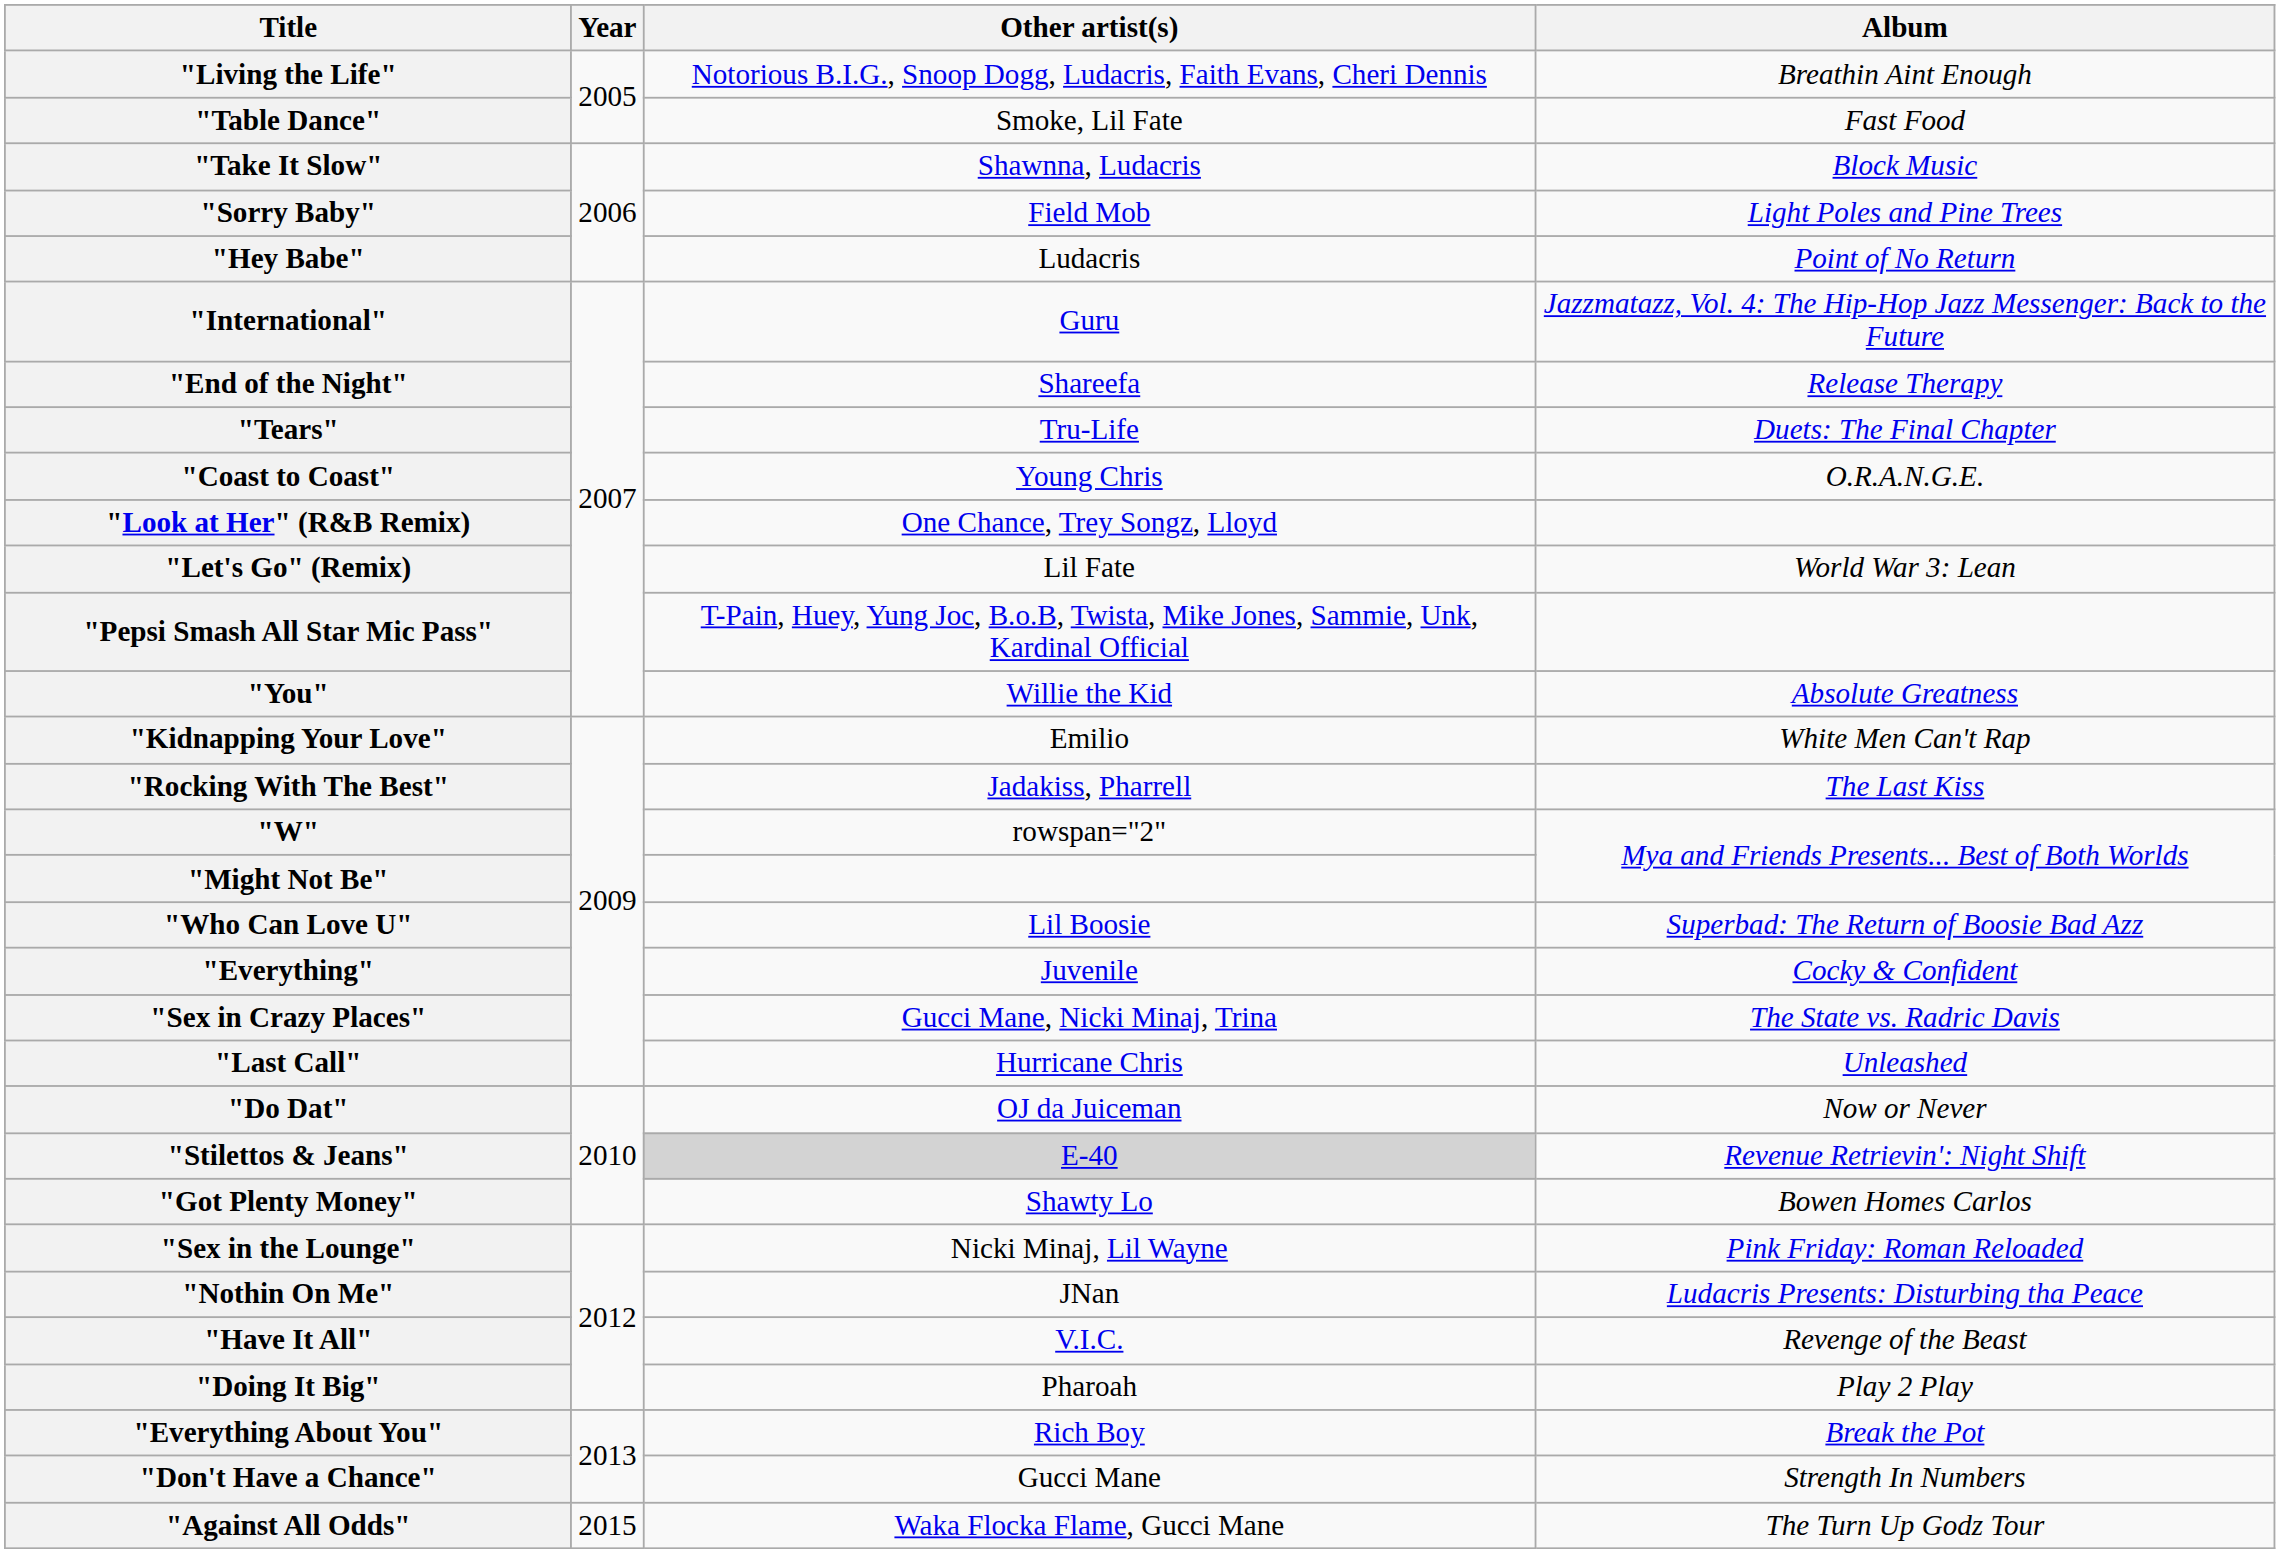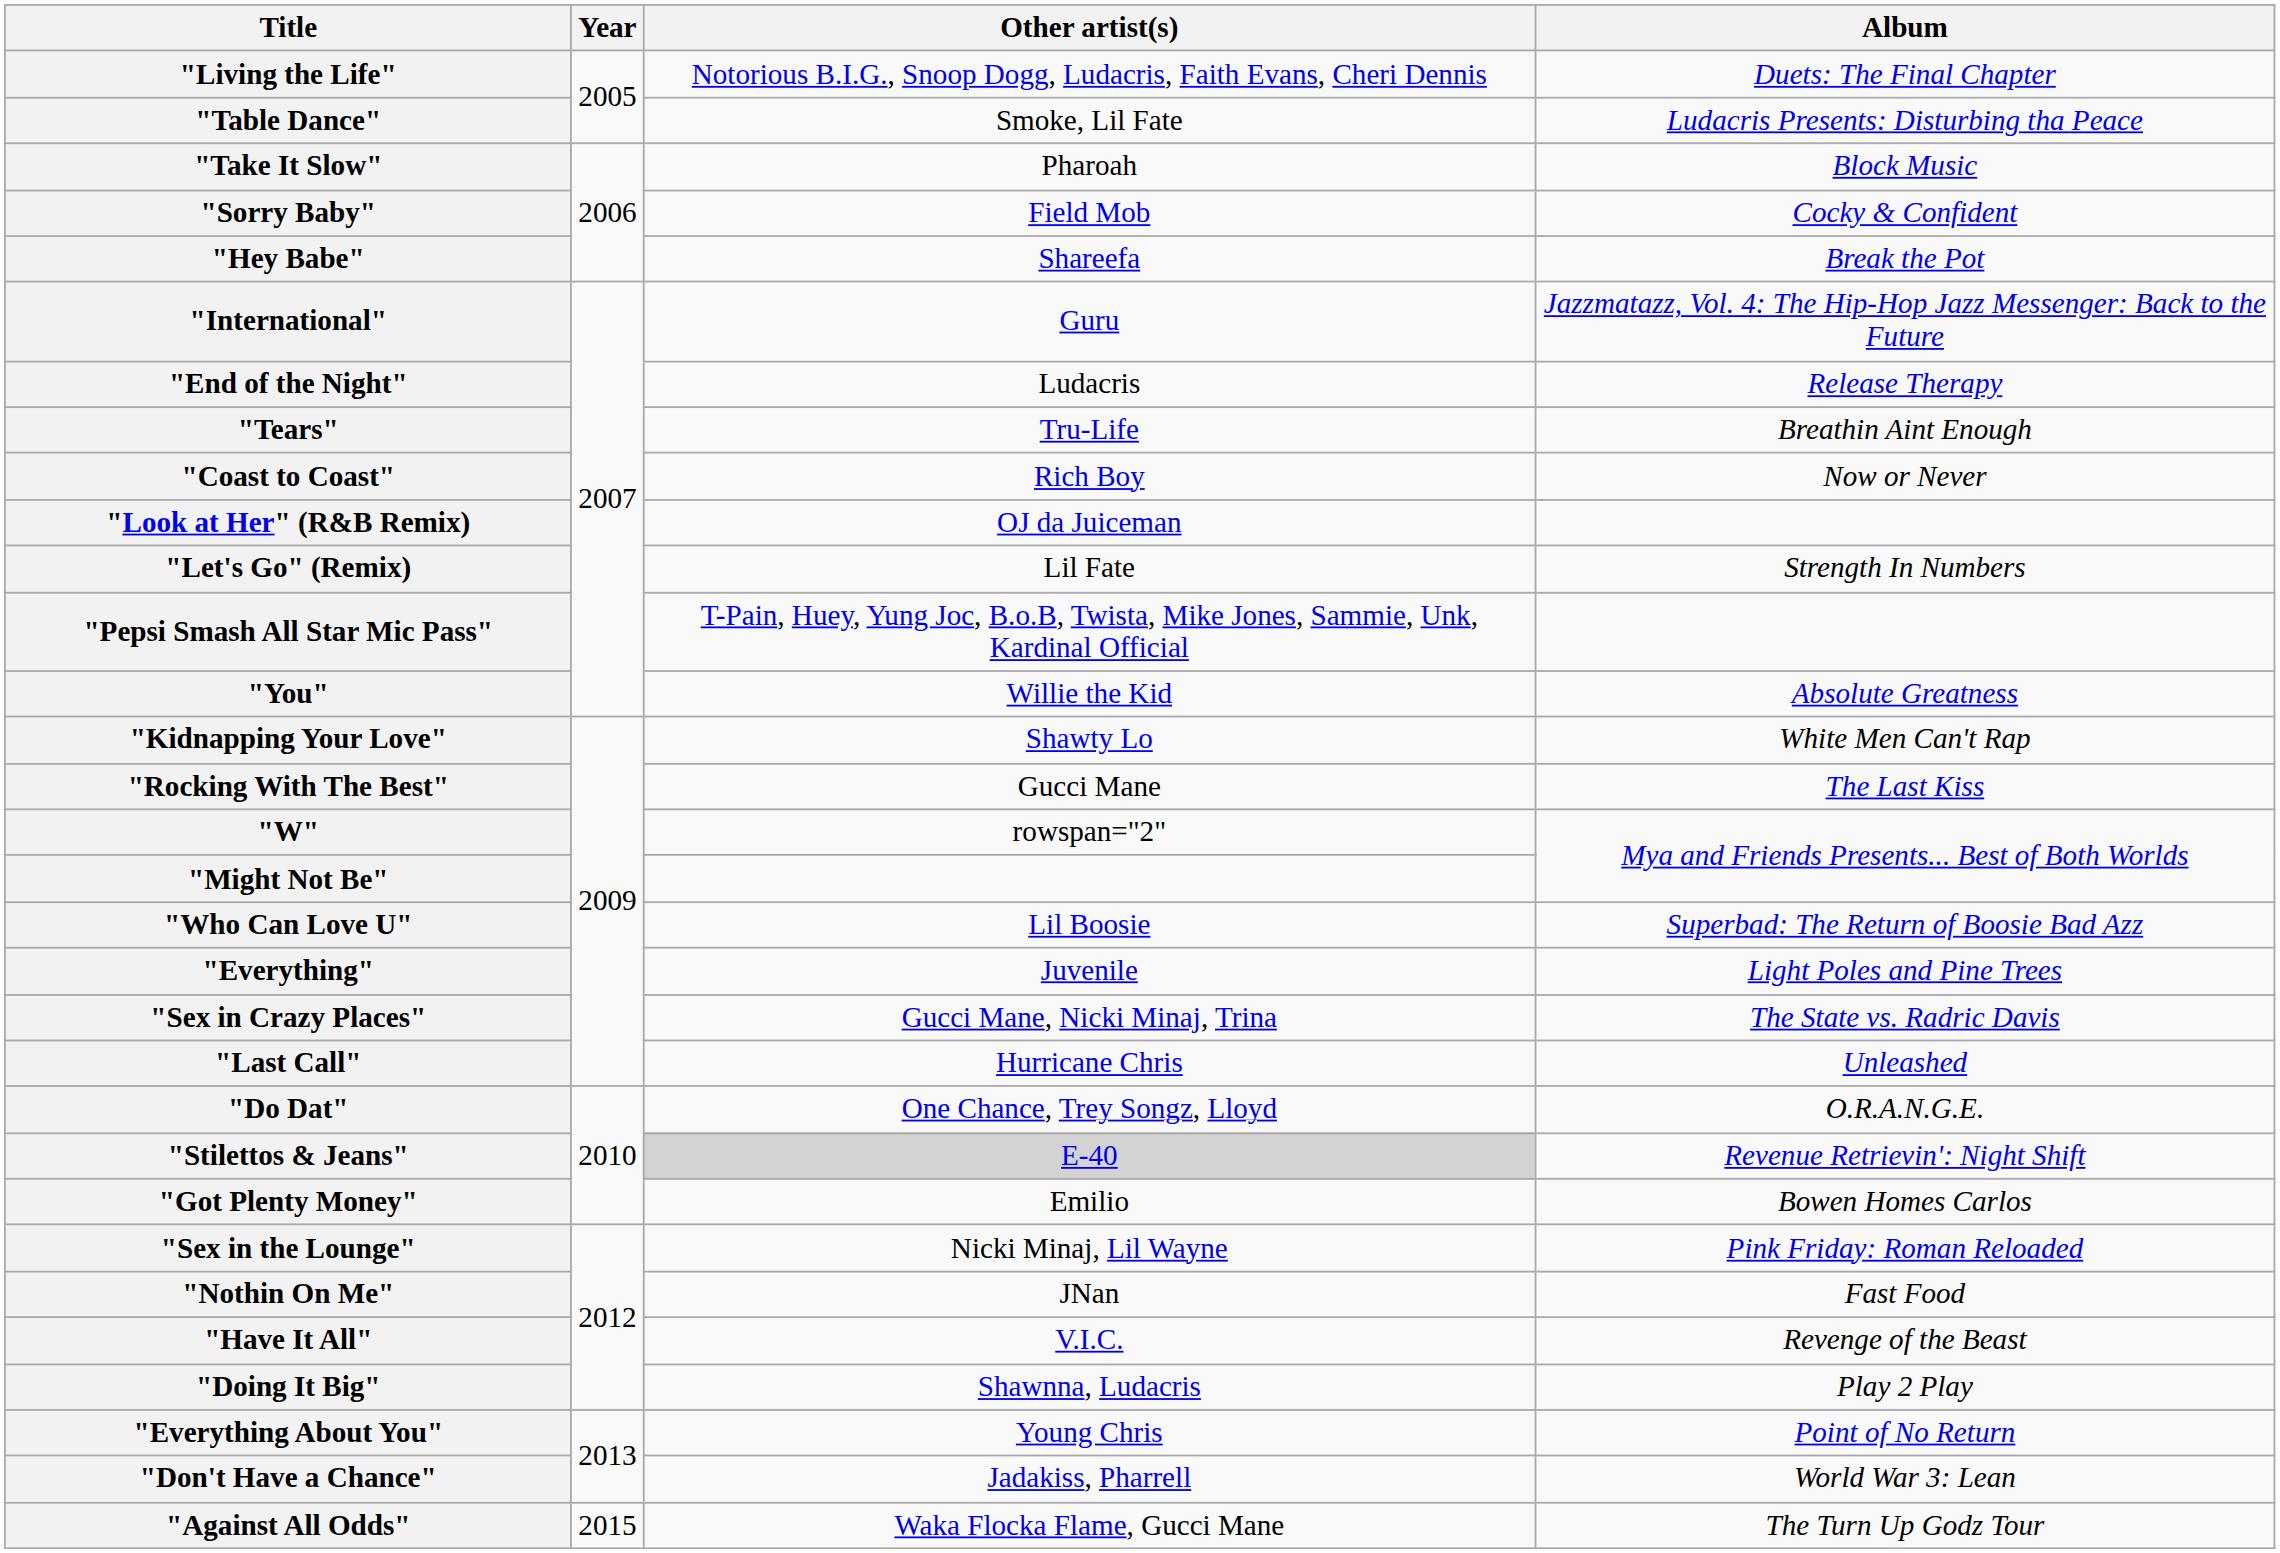(1905, 73) Breathin Aint Enough -> (1905, 73) Duets: The Final Chapter
(1905, 119) Fast Food -> (1905, 119) Ludacris Presents: Disturbing tha Peace
(1089, 166) Shawnna, Ludacris -> (1089, 166) Pharoah
(1905, 212) Light Poles and Pine Trees -> (1905, 212) Cocky & Confident
(1089, 258) Ludacris -> (1089, 258) Shareefa
(1905, 258) Point of No Return -> (1905, 258) Break the Pot
(1089, 383) Shareefa -> (1089, 383) Ludacris
(1905, 429) Duets: The Final Chapter -> (1905, 429) Breathin Aint Enough
(1089, 475) Young Chris -> (1089, 475) Rich Boy
(1905, 475) O.R.A.N.G.E. -> (1905, 475) Now or Never
(1089, 522) One Chance, Trey Songz, Lloyd -> (1089, 522) OJ da Juiceman
(1905, 568) World War 3: Lean -> (1905, 568) Strength In Numbers
(1089, 739) Emilio -> (1089, 739) Shawty Lo
(1089, 785) Jadakiss, Pharrell -> (1089, 785) Gucci Mane
(1905, 970) Cocky & Confident -> (1905, 970) Light Poles and Pine Trees
(1089, 1109) OJ da Juiceman -> (1089, 1109) One Chance, Trey Songz, Lloyd
(1905, 1109) Now or Never -> (1905, 1109) O.R.A.N.G.E.
(1089, 1201) Shawty Lo -> (1089, 1201) Emilio
(1905, 1293) Ludacris Presents: Disturbing tha Peace -> (1905, 1293) Fast Food
(1089, 1386) Pharoah -> (1089, 1386) Shawnna, Ludacris
(1089, 1432) Rich Boy -> (1089, 1432) Young Chris
(1905, 1432) Break the Pot -> (1905, 1432) Point of No Return
(1089, 1478) Gucci Mane -> (1089, 1478) Jadakiss, Pharrell
(1905, 1478) Strength In Numbers -> (1905, 1478) World War 3: Lean
